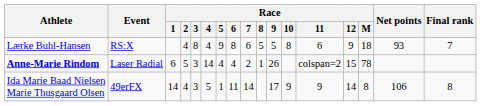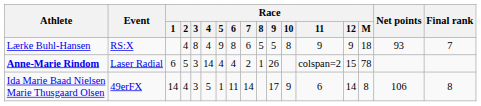(320, 46) 6 -> (320, 46) 9
(320, 87) 9 -> (320, 87) 6
